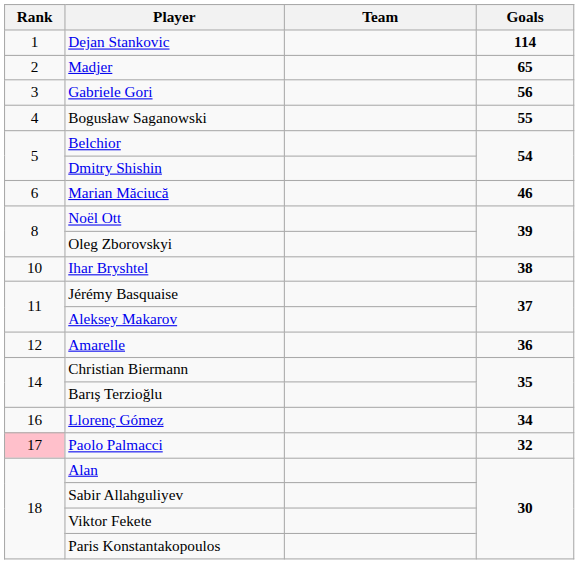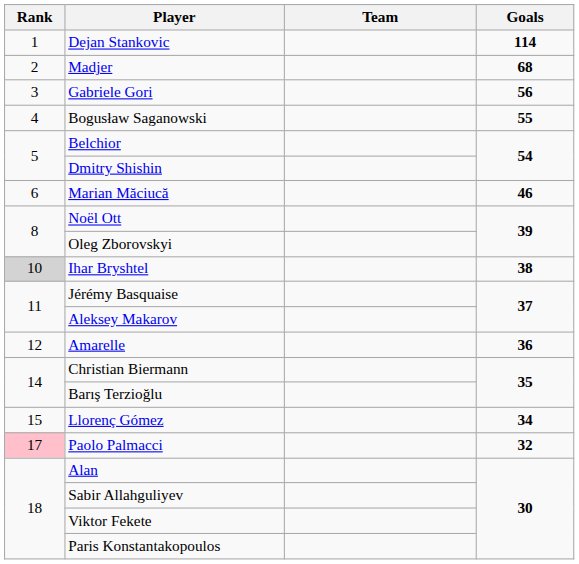(525, 67) 65 -> (525, 67) 68
(35, 269) no background -> (35, 269) lightgrey background
(35, 420) 16 -> (35, 420) 15
